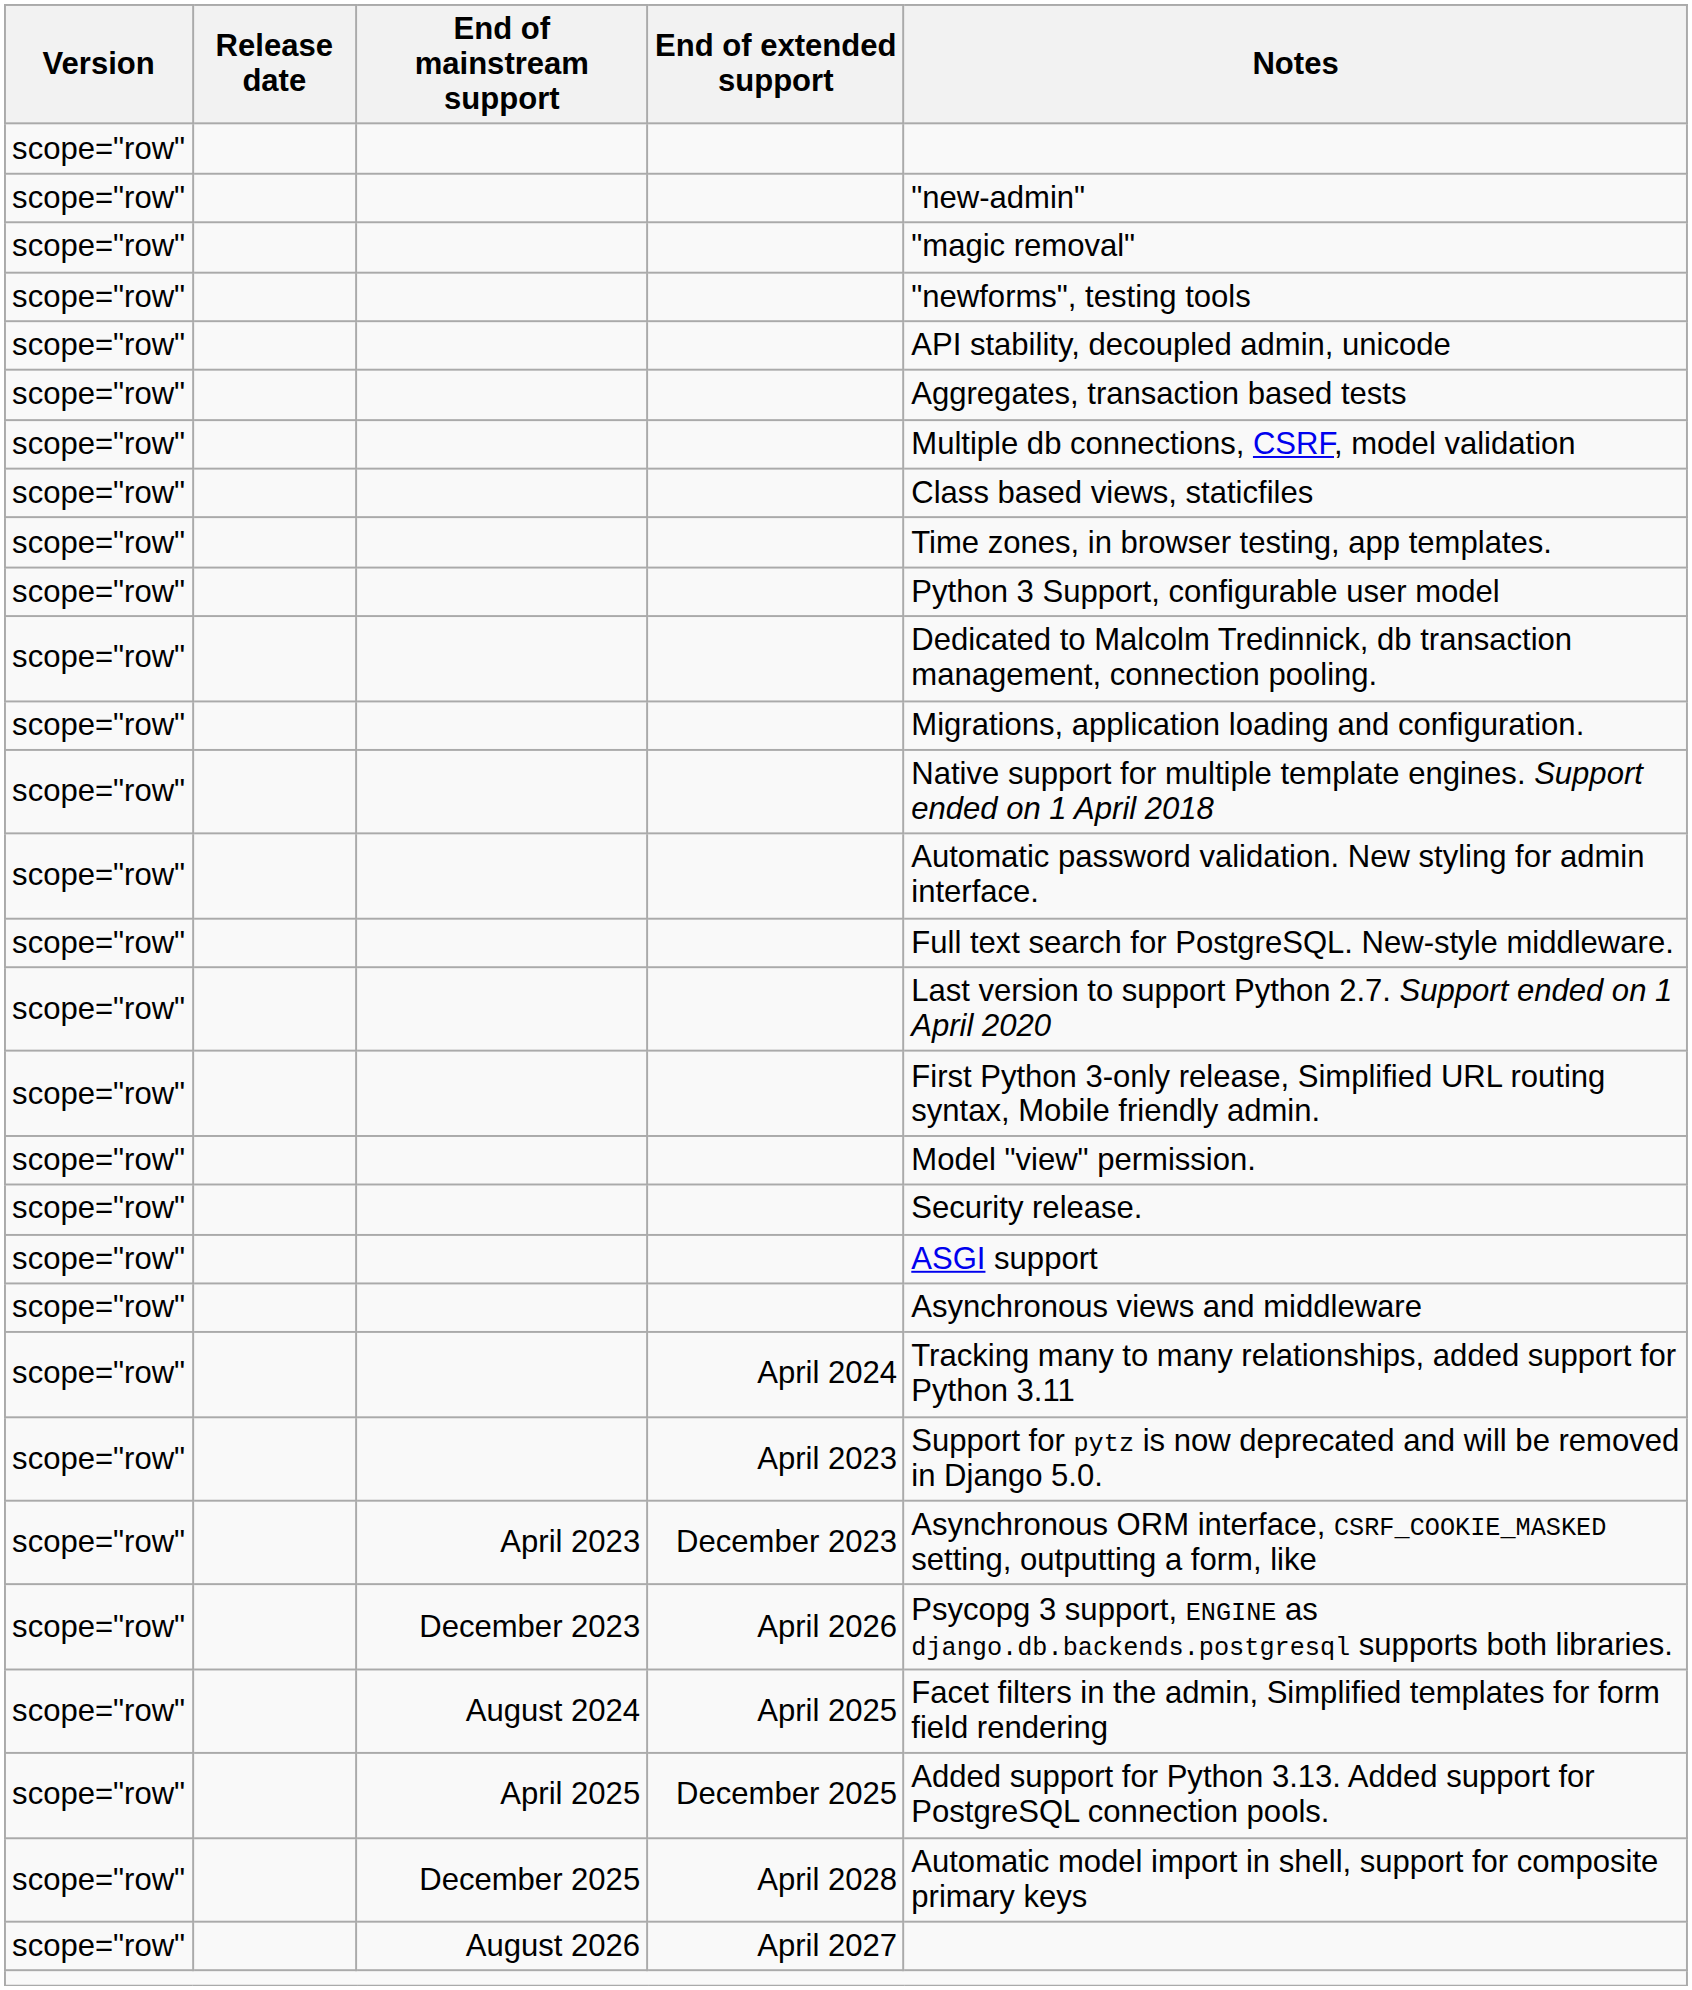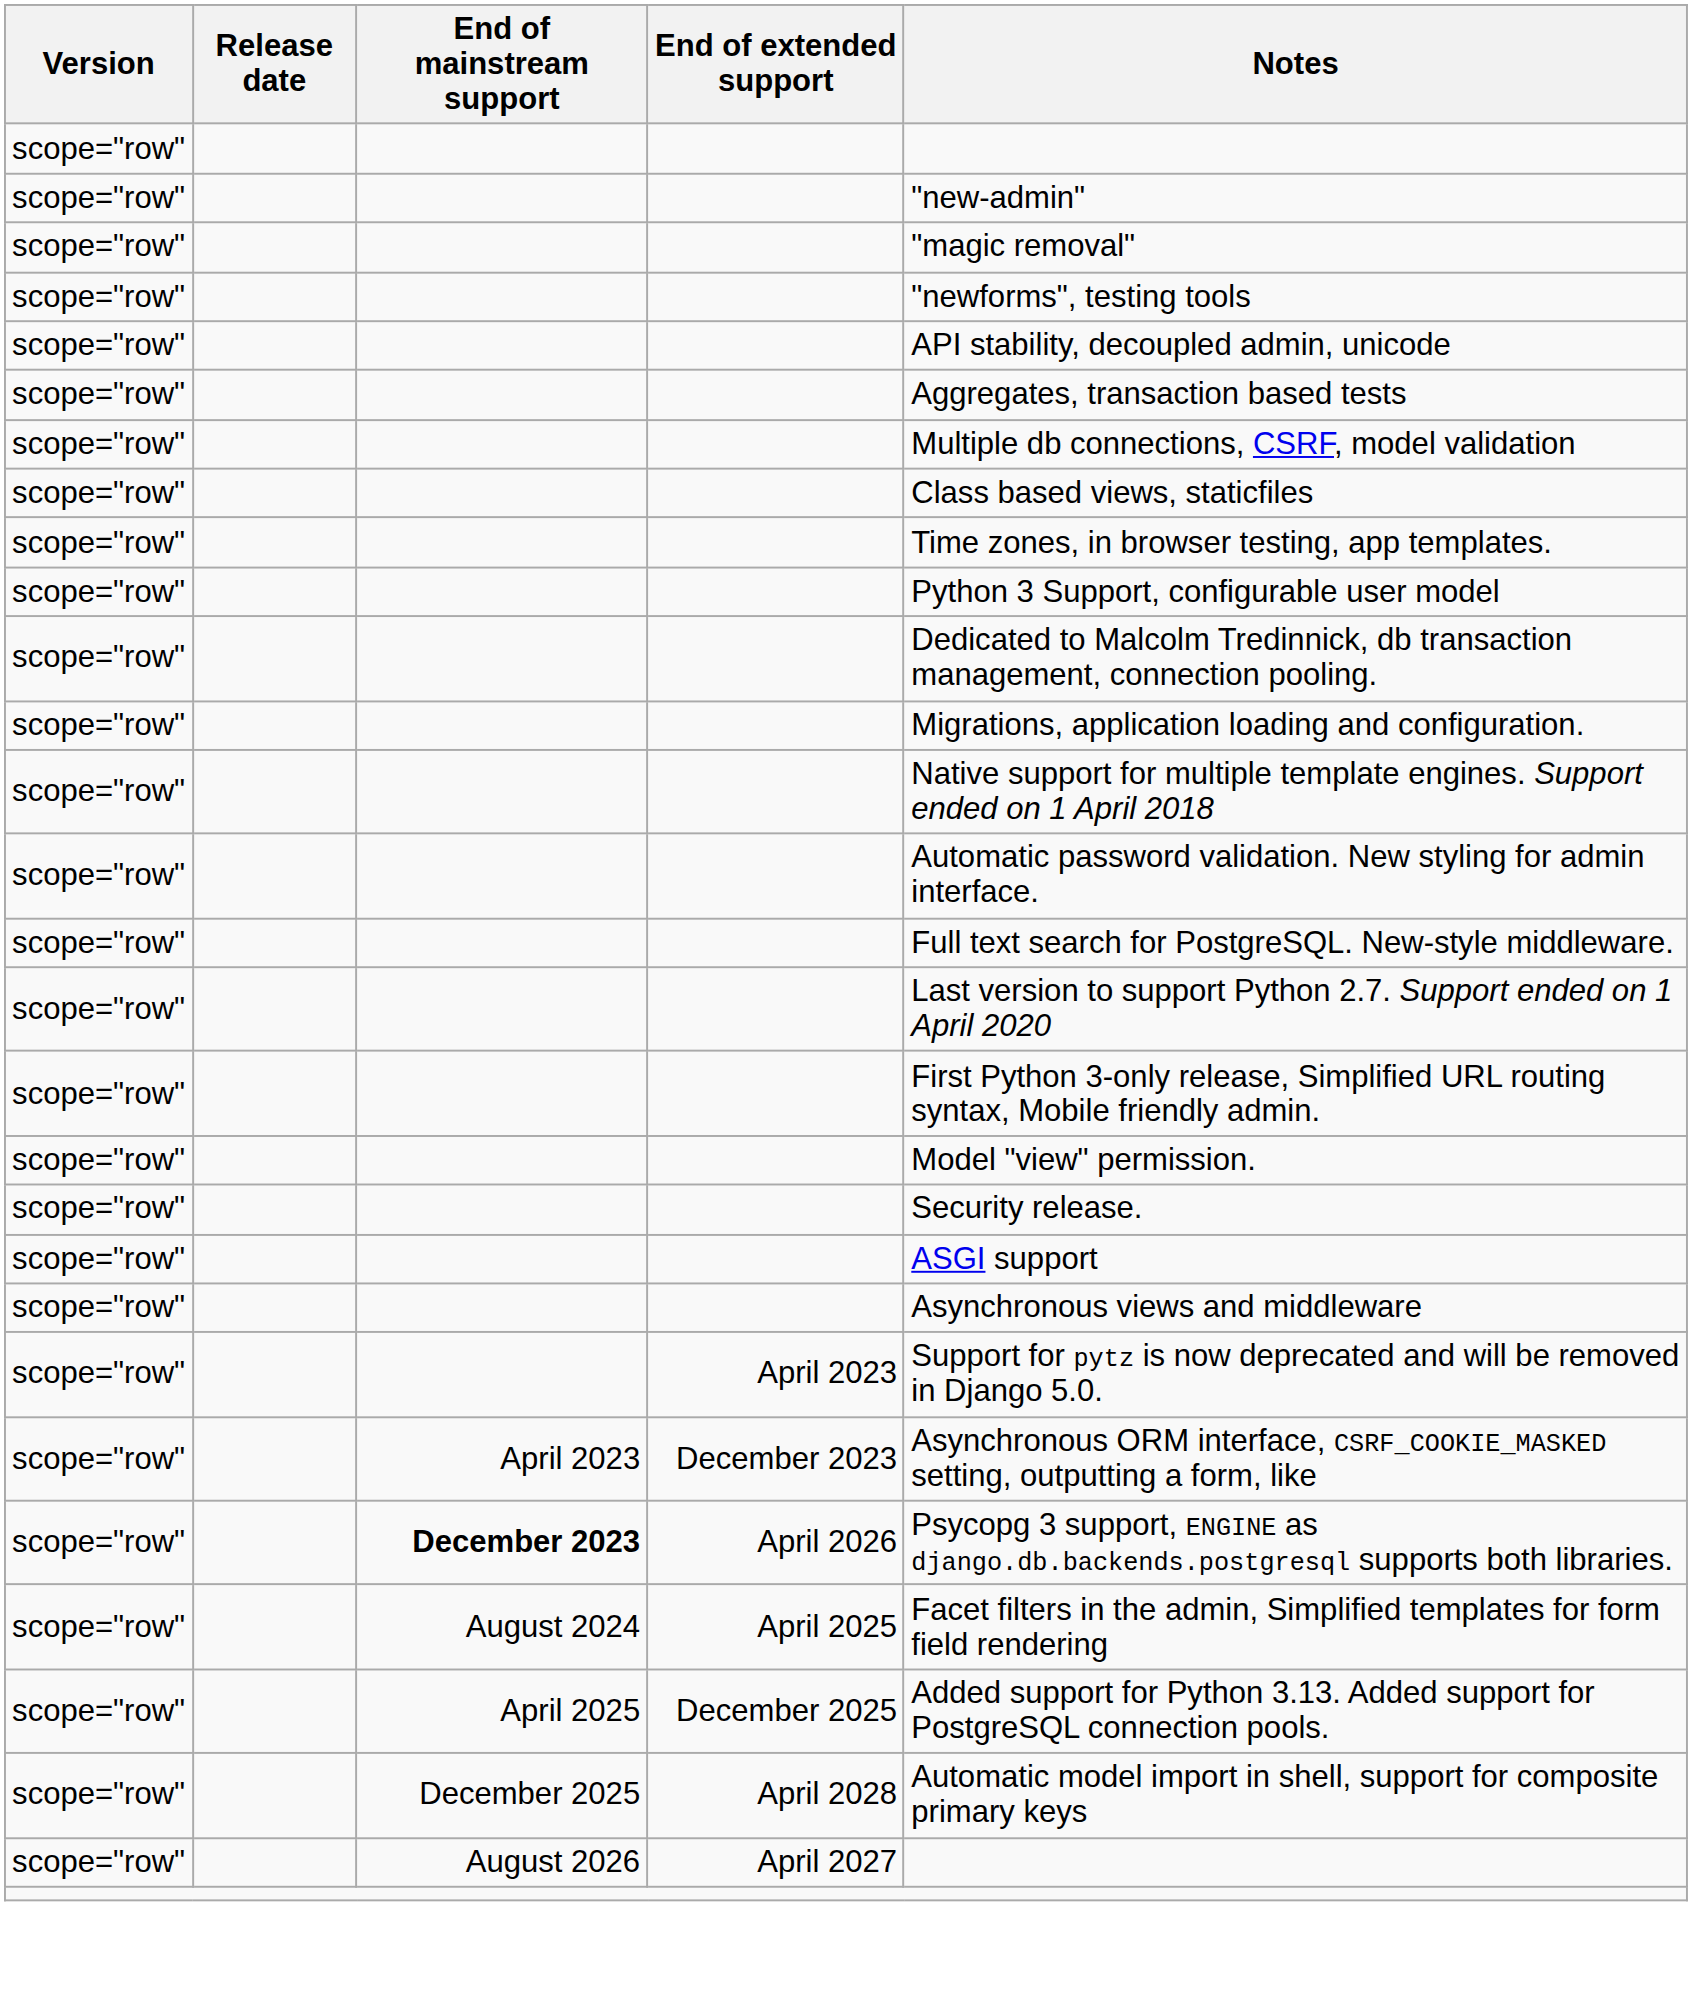- row: (99, 1374)
(530, 1626) normal -> (526, 1542) bold
